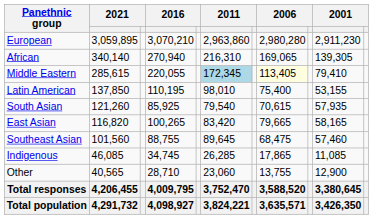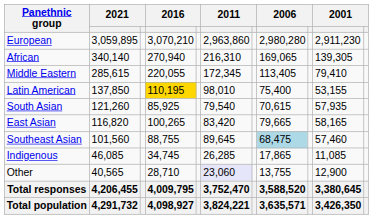(222, 73) lightblue background -> (222, 73) no background
(278, 73) lightyellow background -> (278, 73) no background
(166, 90) no background -> (166, 90) gold background
(275, 139) no background -> (275, 139) lightblue background
(219, 172) no background -> (219, 172) lavender background
